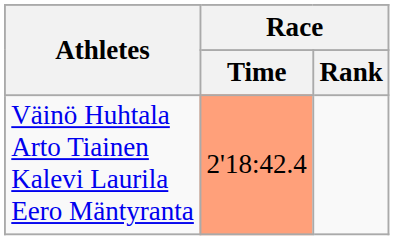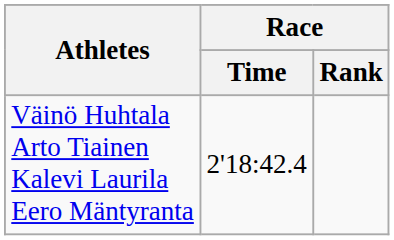(257, 164) lightsalmon background -> (257, 164) no background
